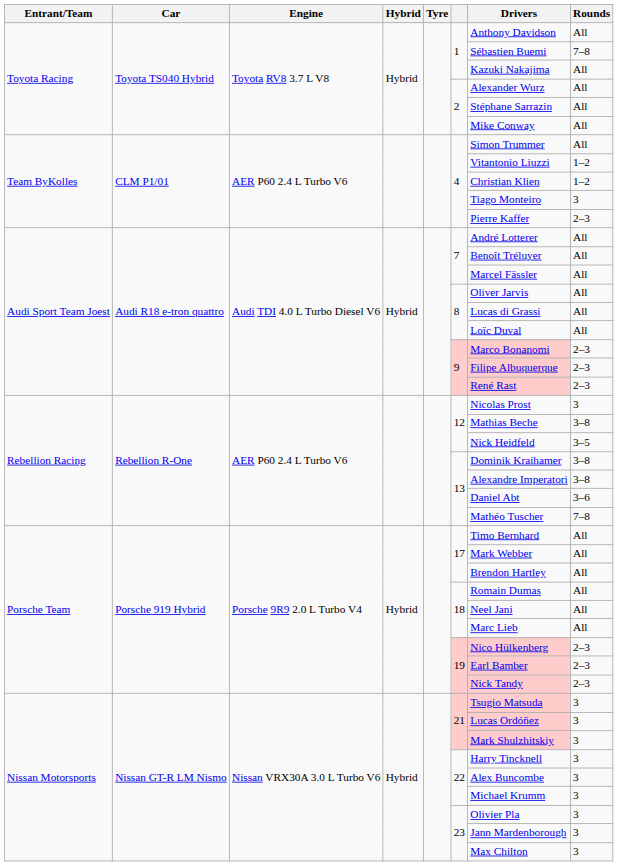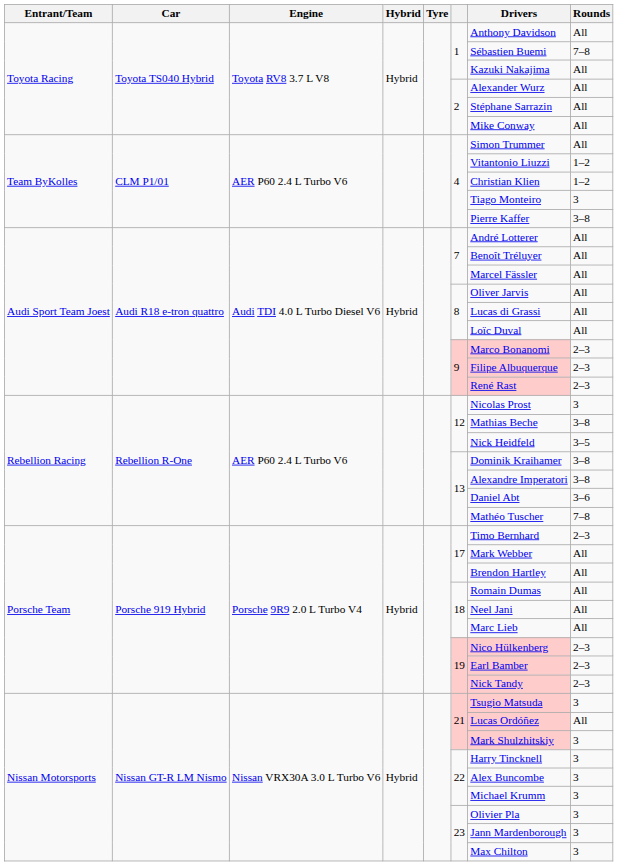(582, 218) 2–3 -> (582, 218) 3–8
(580, 534) All -> (582, 534) 2–3
(576, 721) 3 -> (580, 721) All
